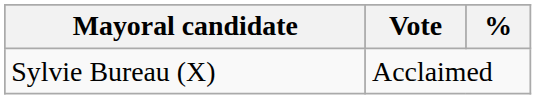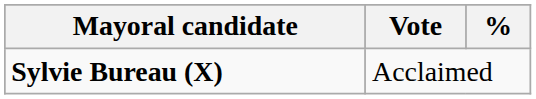(113, 70) normal -> (117, 70) bold
